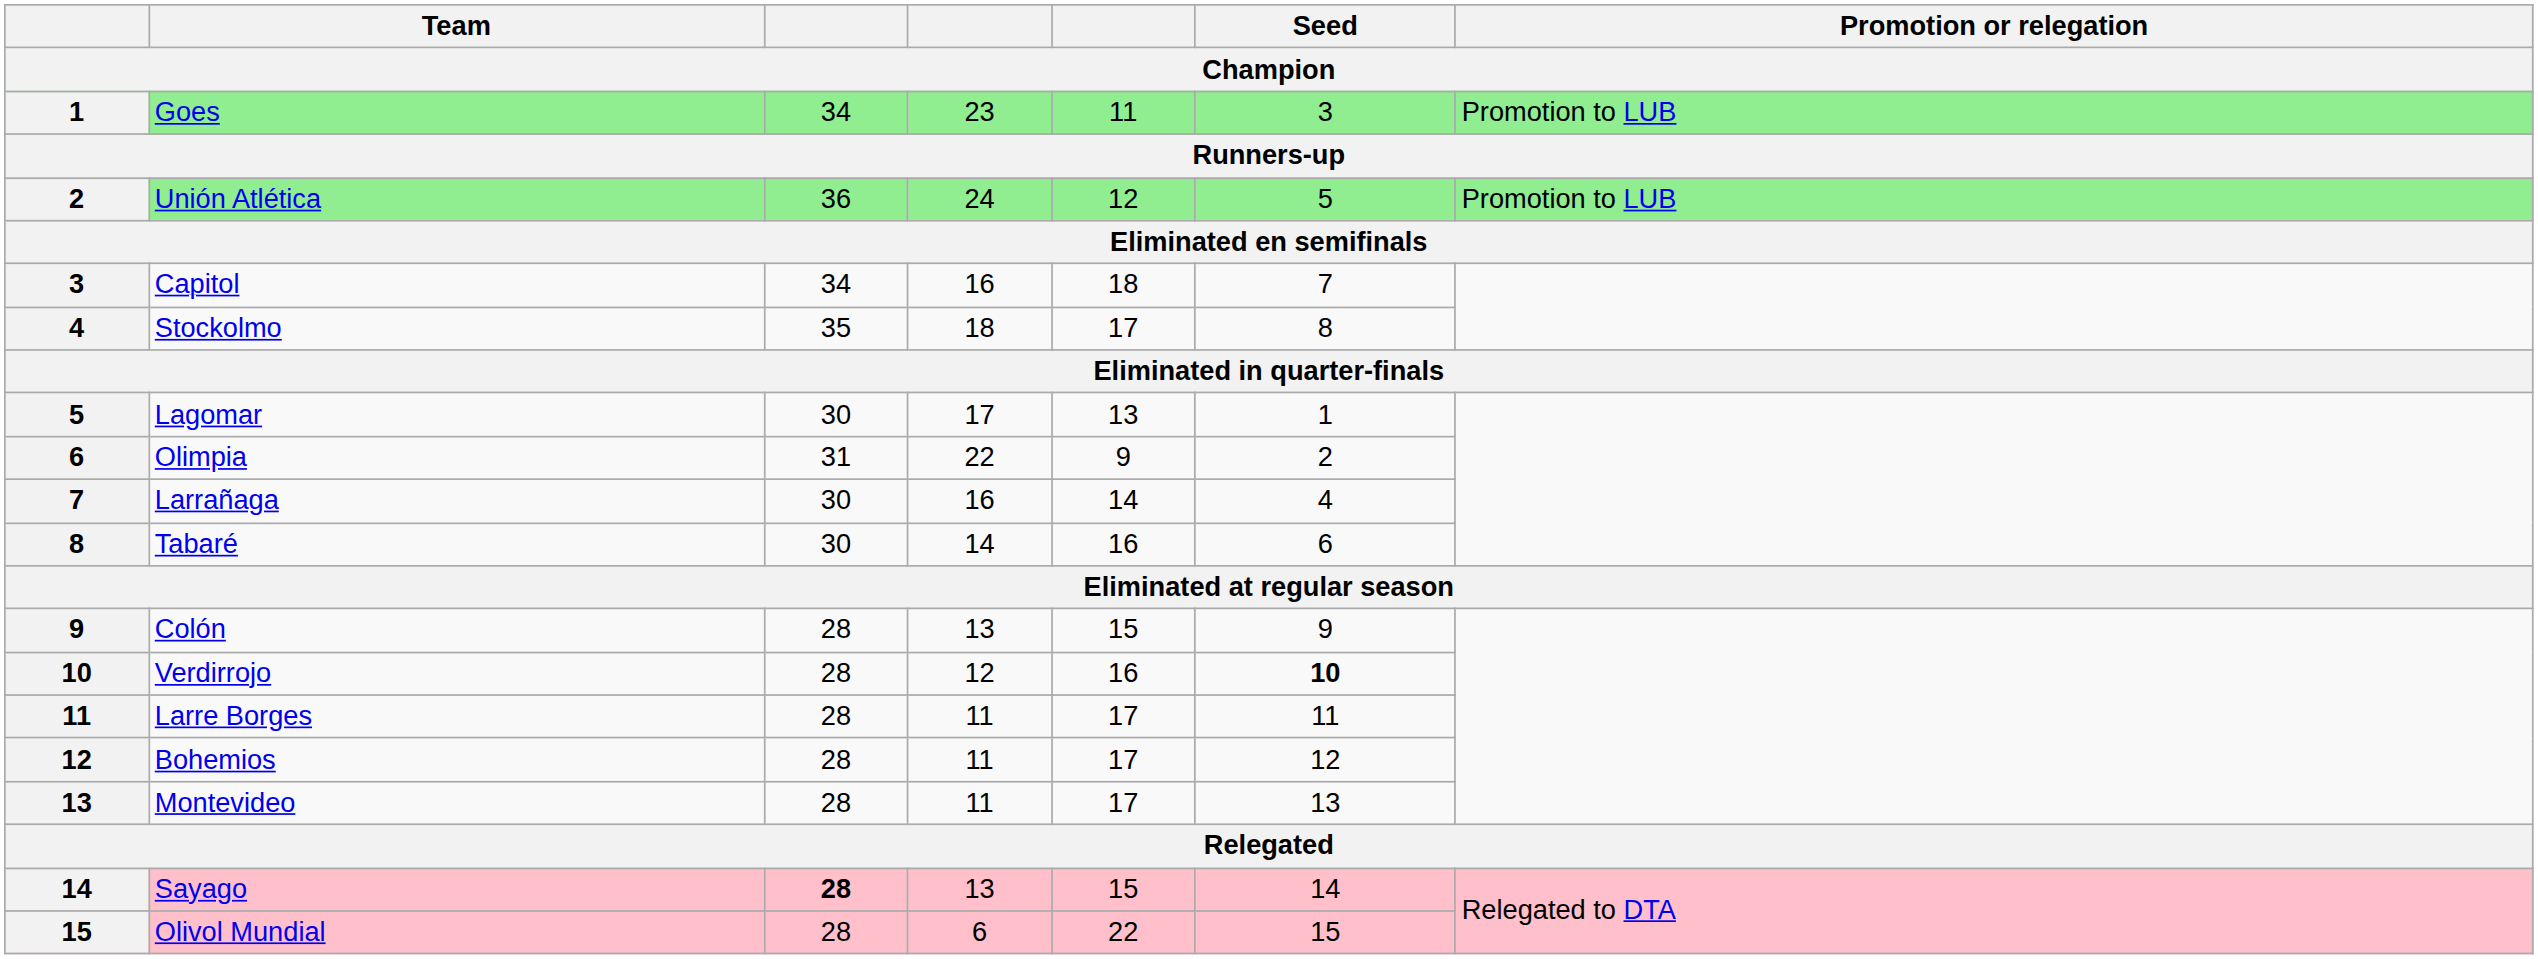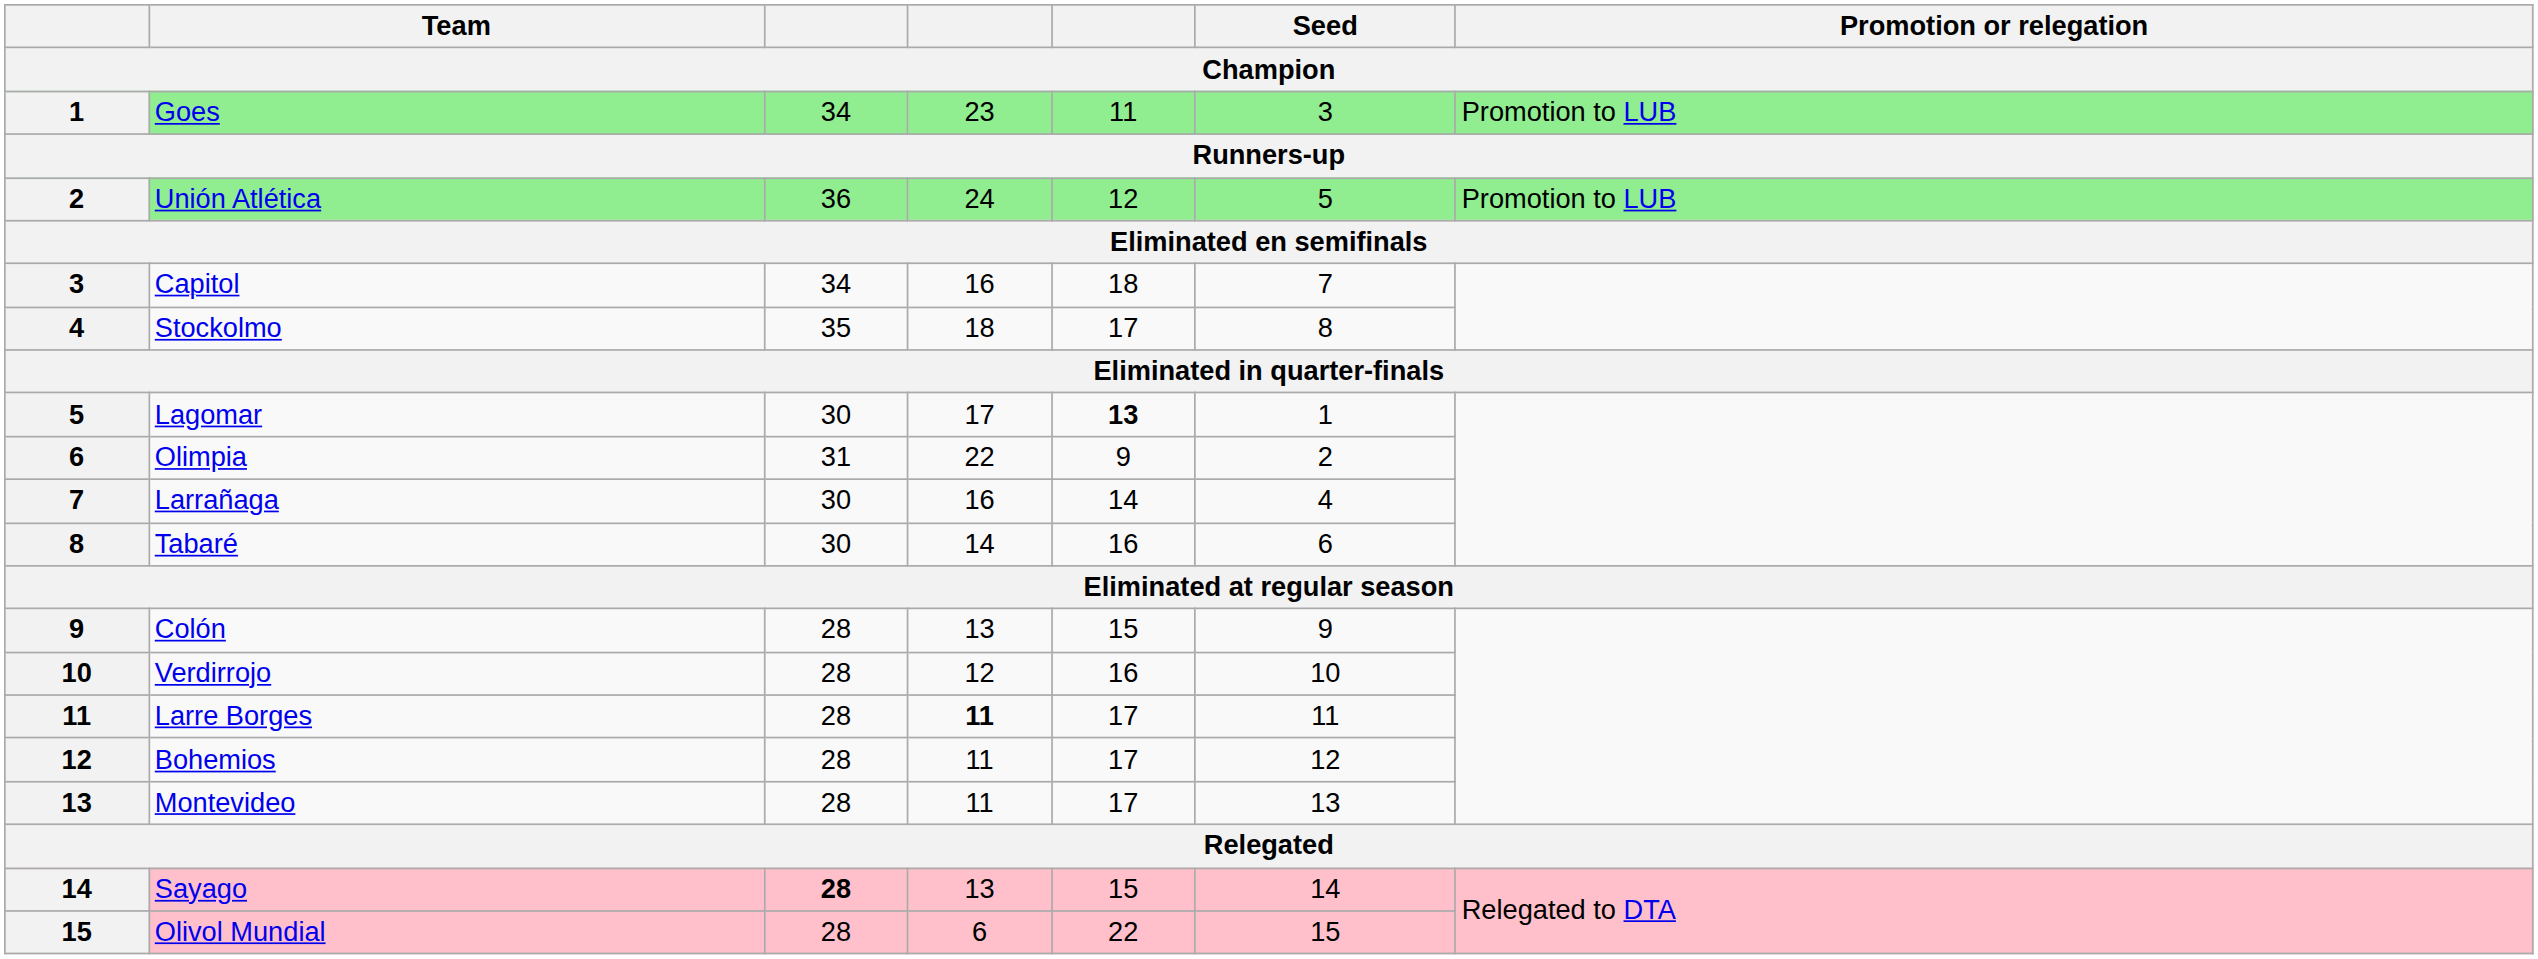(1123, 414) normal -> (1123, 414) bold
(1325, 673) bold -> (1325, 673) normal
(980, 716) normal -> (980, 716) bold
